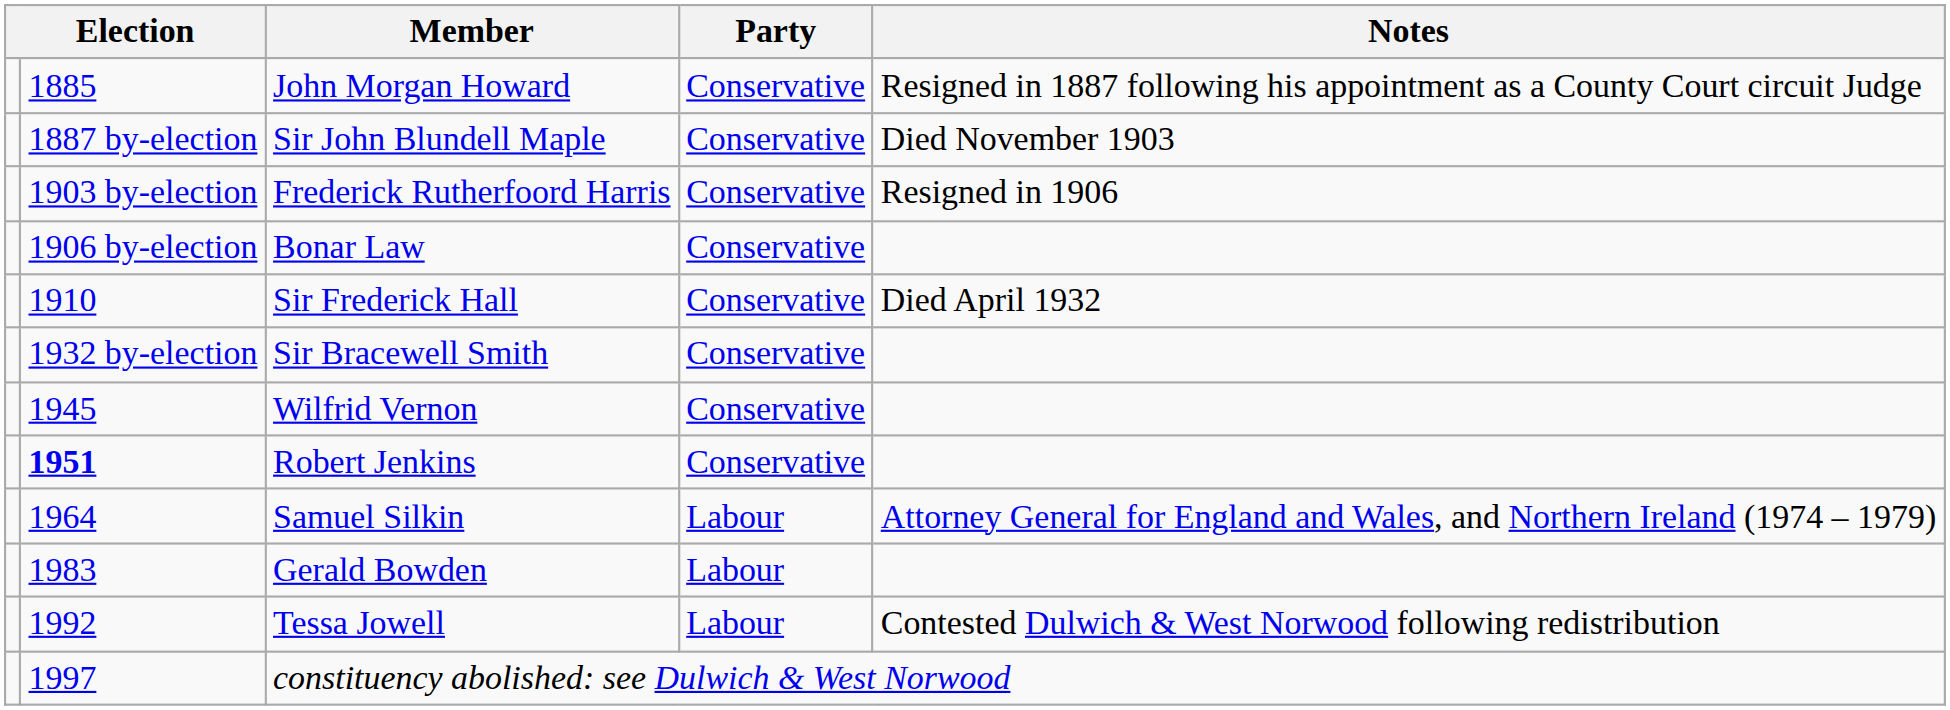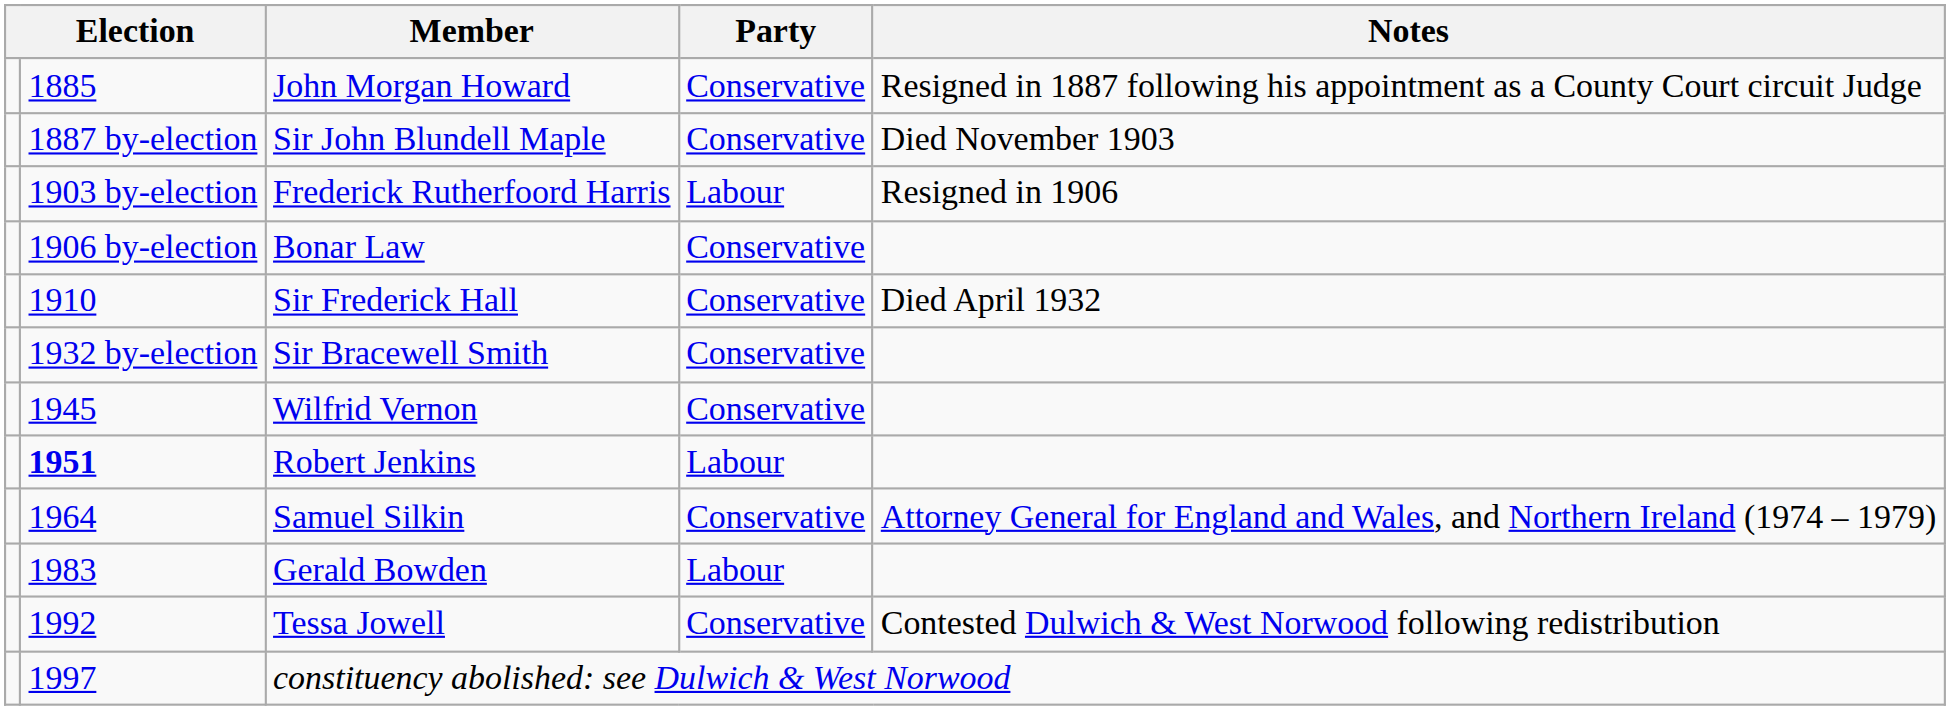(776, 192) Conservative -> (735, 192) Labour
(776, 461) Conservative -> (735, 461) Labour
(735, 515) Labour -> (776, 515) Conservative
(735, 623) Labour -> (776, 623) Conservative
